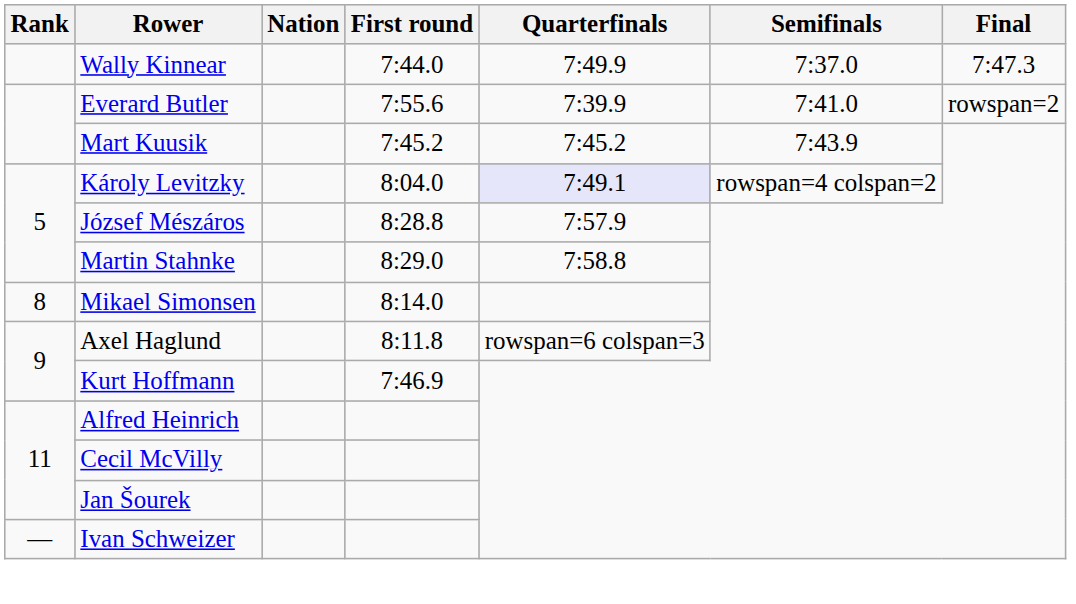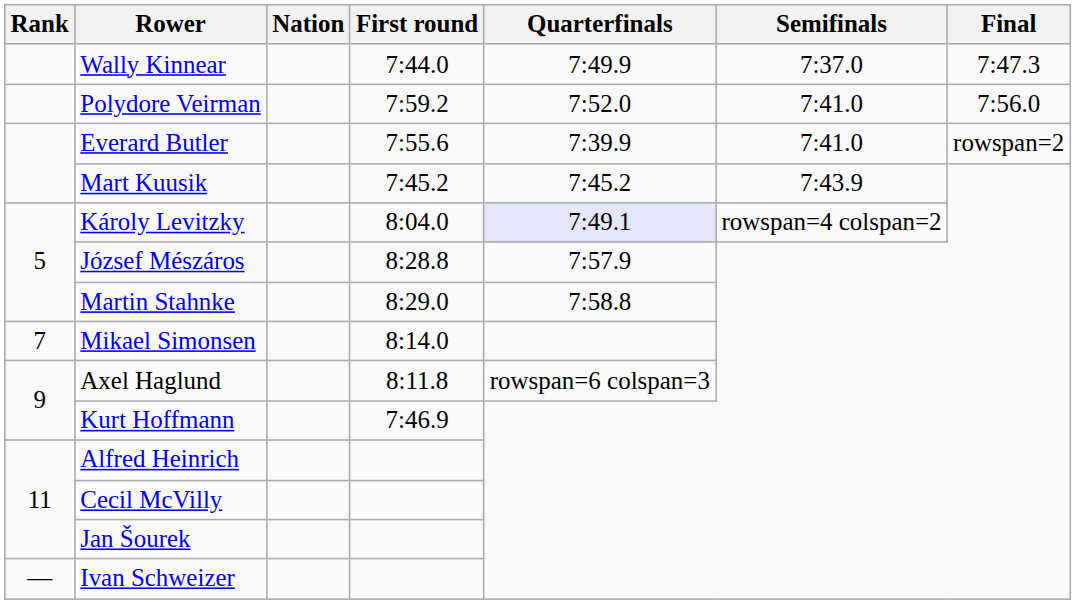+ row: (171, 103)
(40, 301) 8 -> (40, 340) 7
